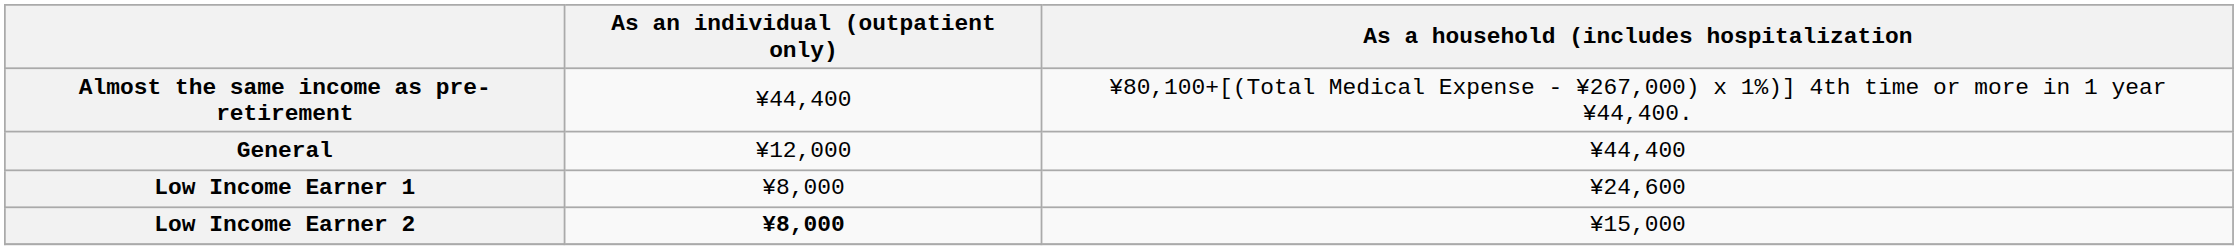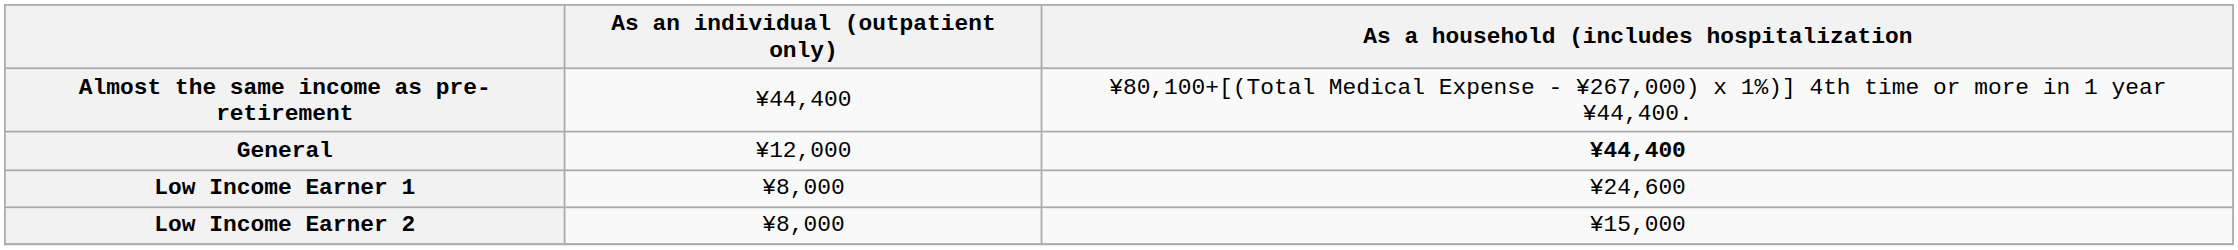(1638, 151) normal -> (1638, 151) bold
(803, 225) bold -> (803, 225) normal
